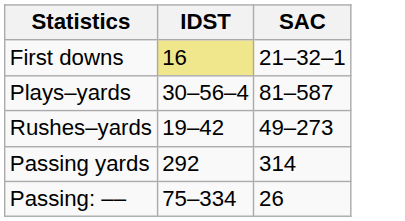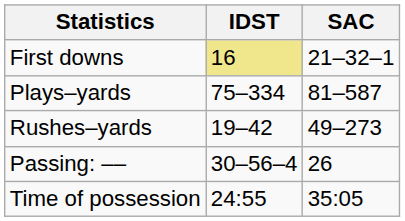(206, 92) 30–56–4 -> (248, 92) 75–334
- row: (80, 163)
(199, 198) 75–334 -> (254, 163) 30–56–4
+ row: (105, 198)
